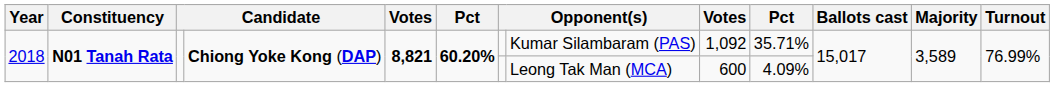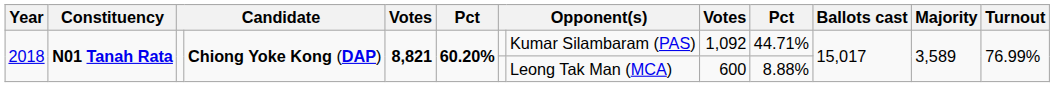(781, 43) 35.71% -> (781, 43) 44.71%
(786, 69) 4.09% -> (786, 69) 8.88%
